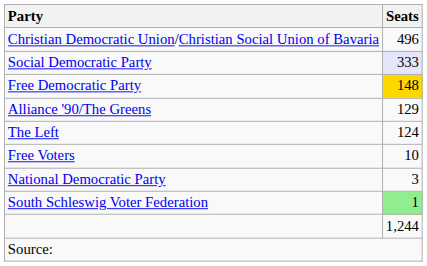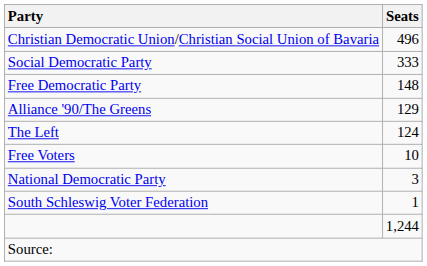(408, 62) lavender background -> (408, 62) no background
(408, 86) gold background -> (408, 86) no background
(415, 202) lightgreen background -> (415, 202) no background
